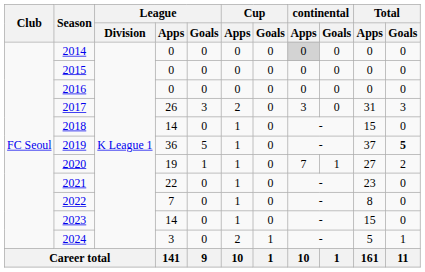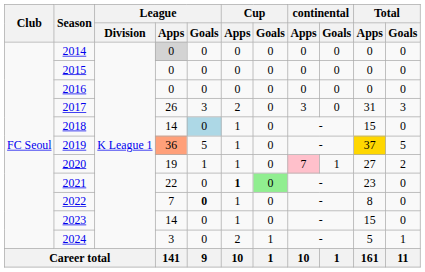(171, 51) no background -> (171, 51) lightgrey background
(304, 51) lightgrey background -> (304, 51) no background
(204, 126) no background -> (204, 126) lightblue background
(171, 145) no background -> (171, 145) lightsalmon background
(370, 145) no background -> (370, 145) gold background
(403, 145) bold -> (403, 145) normal
(304, 164) no background -> (304, 164) pink background
(237, 182) normal -> (237, 182) bold
(270, 182) no background -> (270, 182) lightgreen background
(204, 201) normal -> (204, 201) bold
